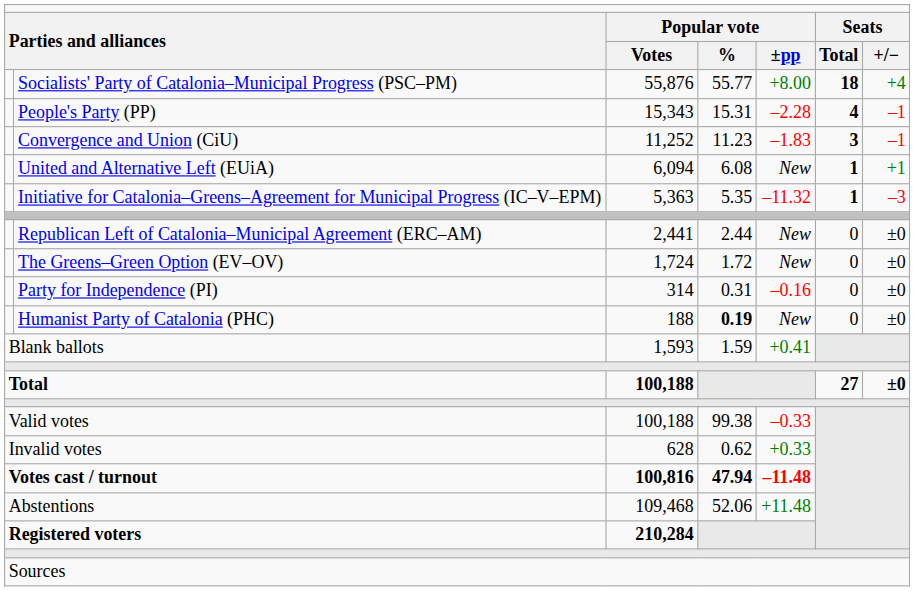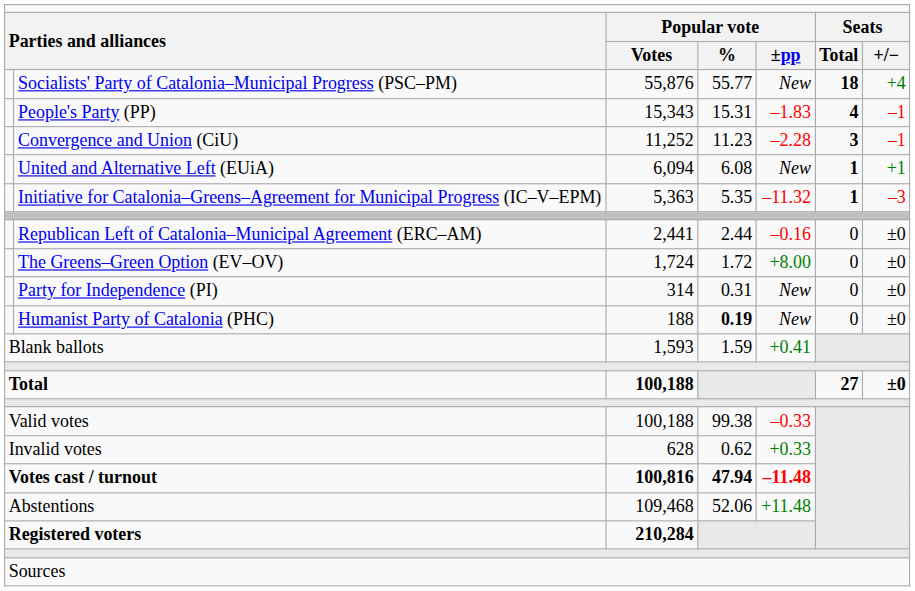(790, 83) +8.00 -> (795, 83) New
(791, 112) –2.28 -> (791, 112) –1.83
(791, 140) –1.83 -> (791, 140) –2.28
(795, 234) New -> (791, 234) –0.16
(795, 262) New -> (790, 262) +8.00
(791, 291) –0.16 -> (795, 291) New
